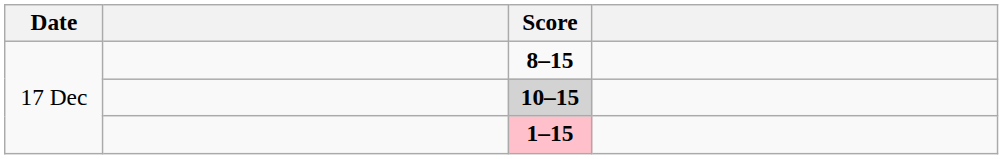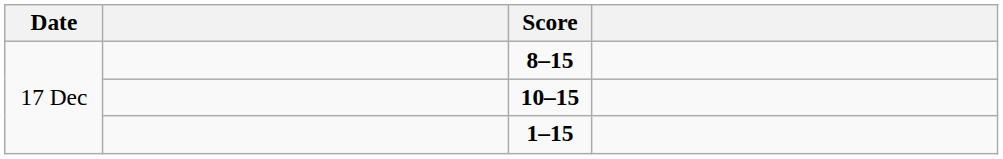(550, 97) lightgrey background -> (550, 97) no background
(550, 134) pink background -> (550, 134) no background
